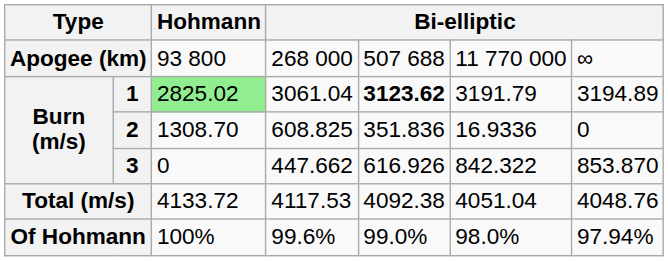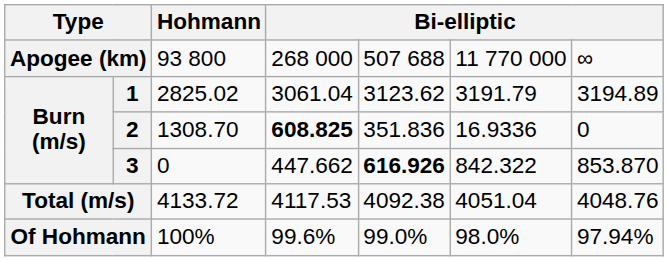(198, 93) lightgreen background -> (198, 93) no background
(404, 93) bold -> (404, 93) normal
(312, 129) normal -> (312, 129) bold
(404, 165) normal -> (404, 165) bold
